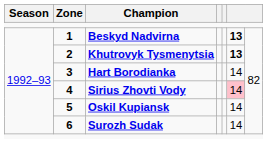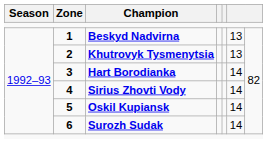(236, 37) bold -> (236, 37) normal
(236, 54) bold -> (236, 54) normal
(236, 90) pink background -> (236, 90) no background
